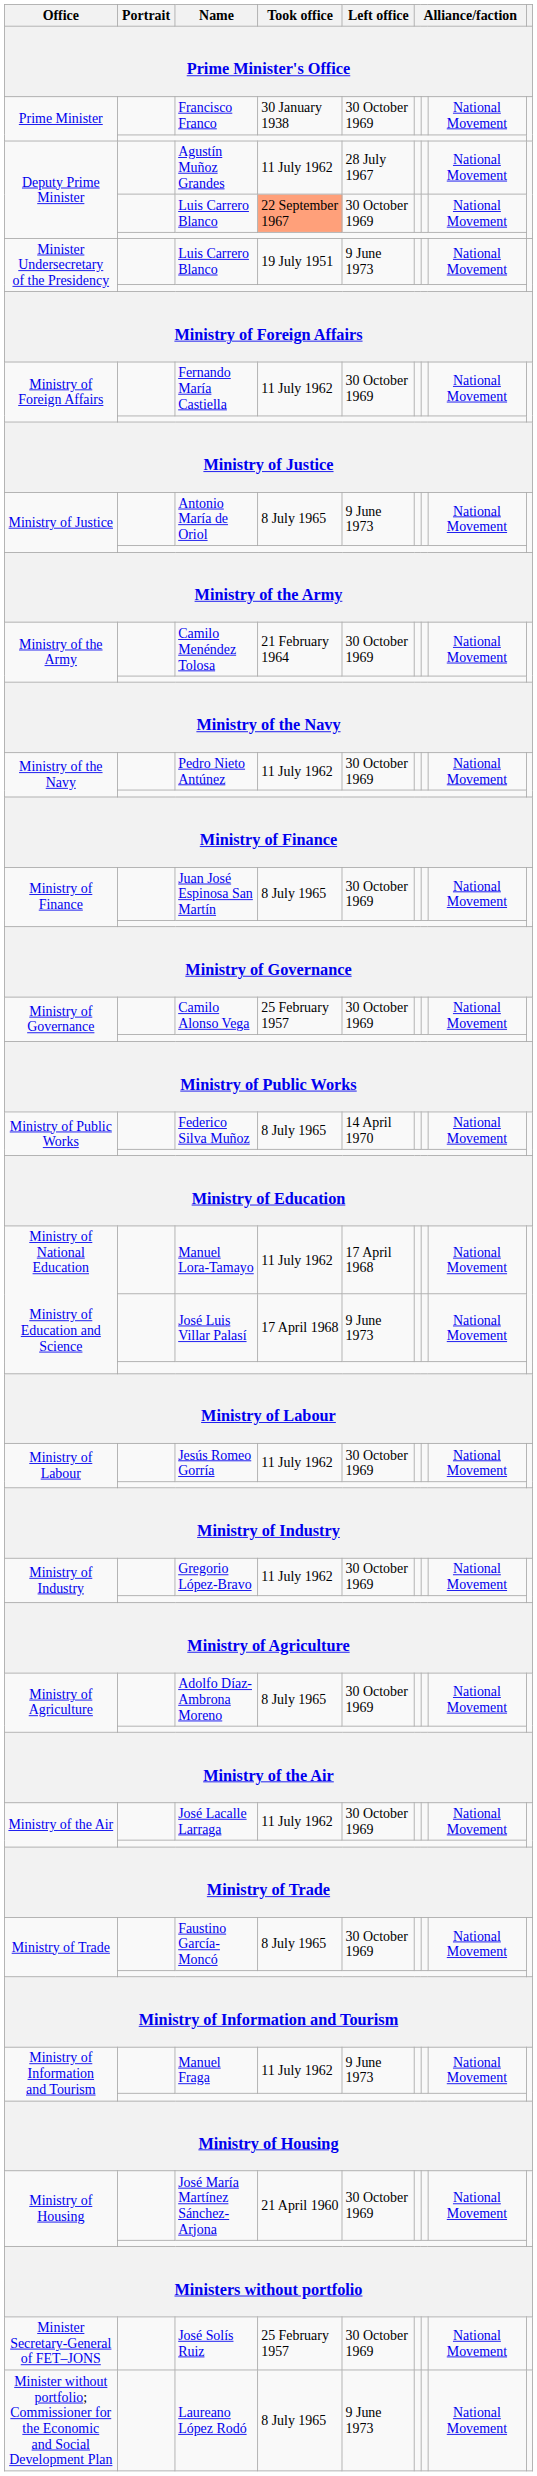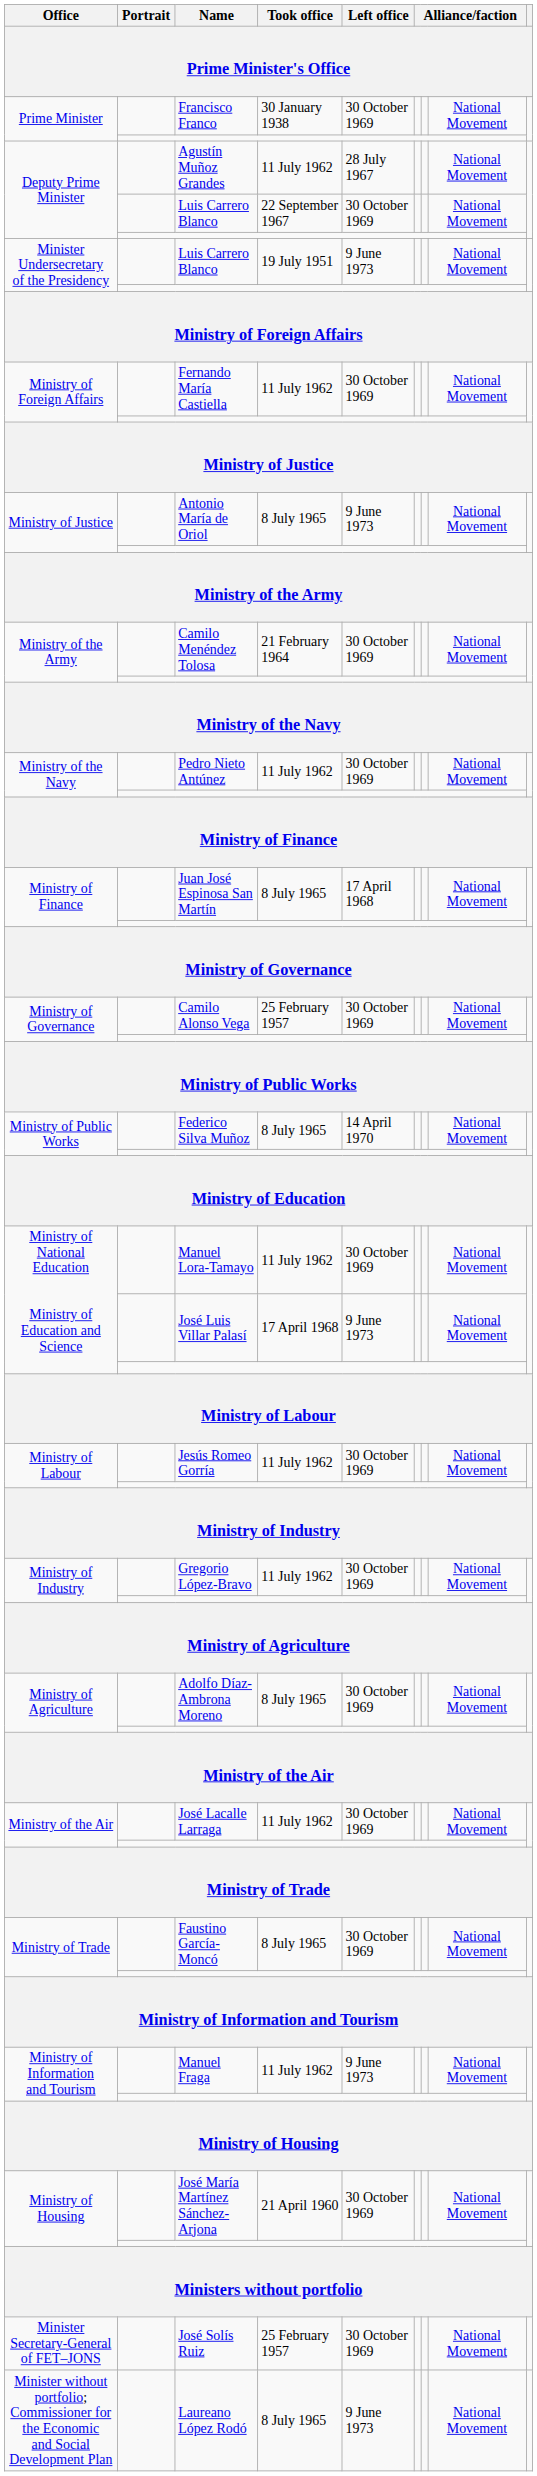(300, 213) lightsalmon background -> (300, 213) no background
(377, 893) 30 October 1969 -> (369, 893) 17 April 1968
(369, 1260) 17 April 1968 -> (377, 1260) 30 October 1969
